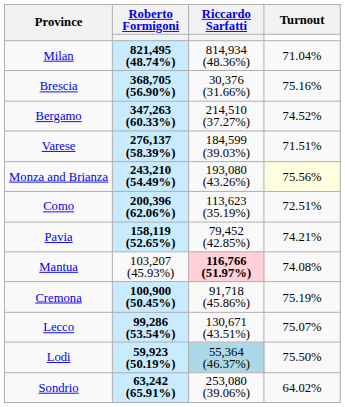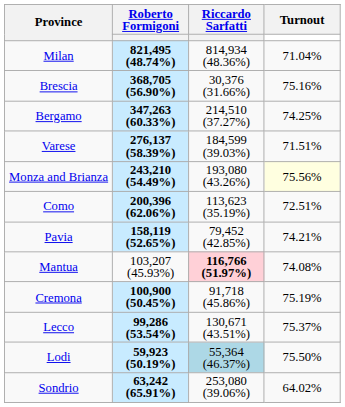(302, 116) 74.52% -> (302, 116) 74.25%
(302, 327) 75.07% -> (302, 327) 75.37%
